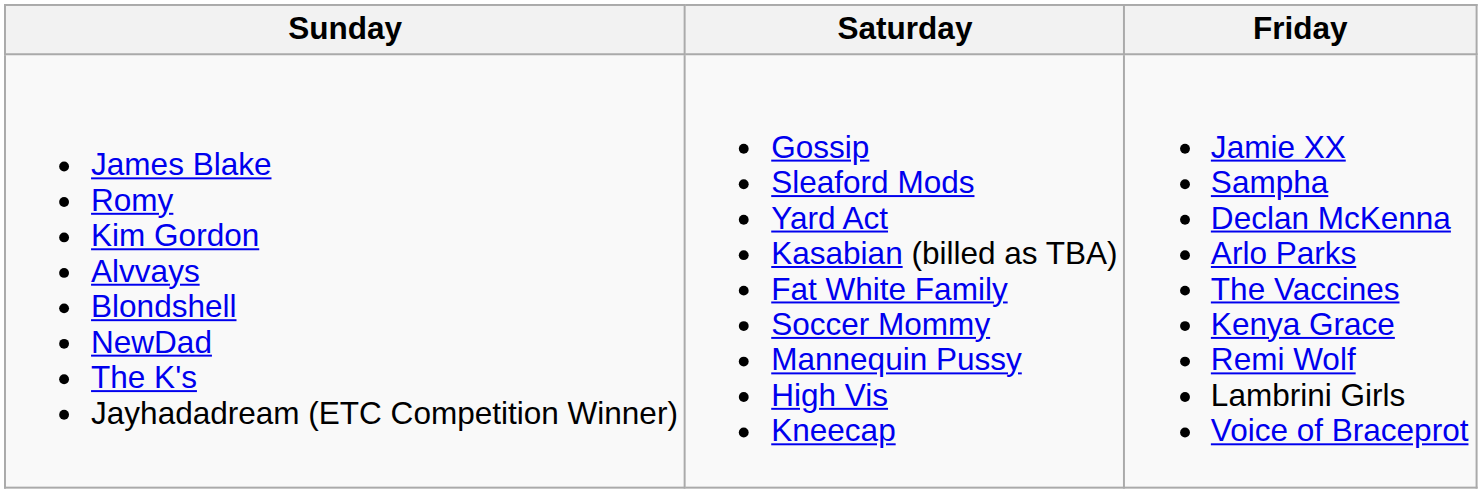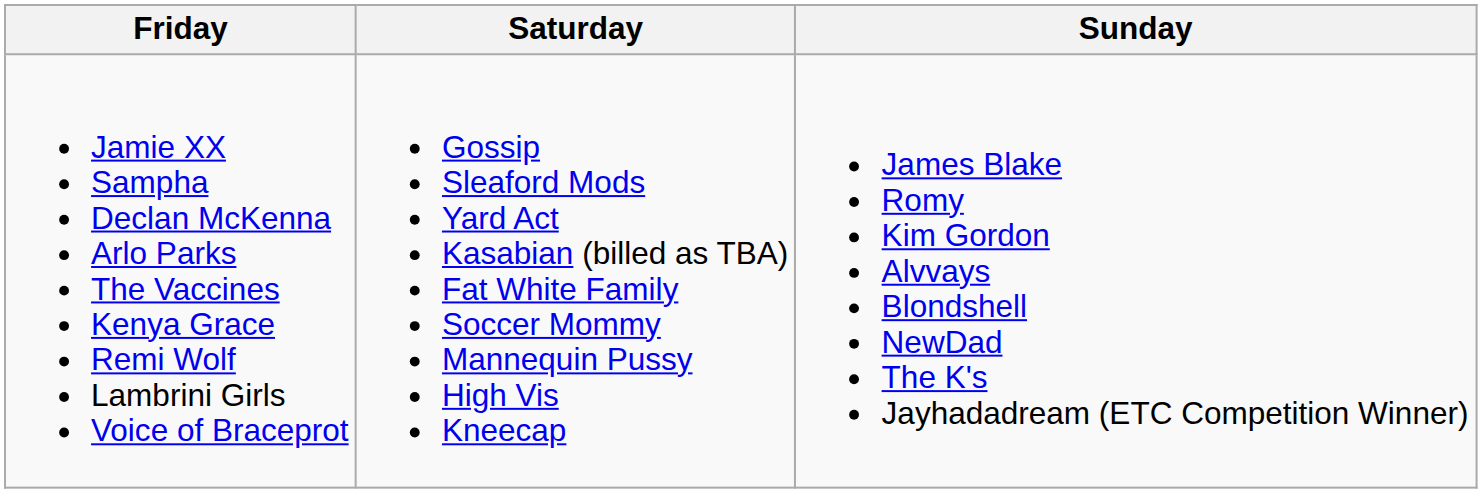columns swapped: (1300, 29) <-> (345, 29)
